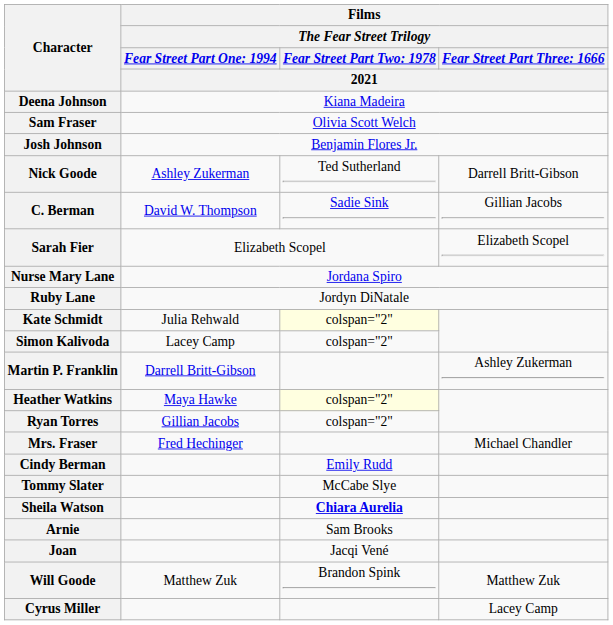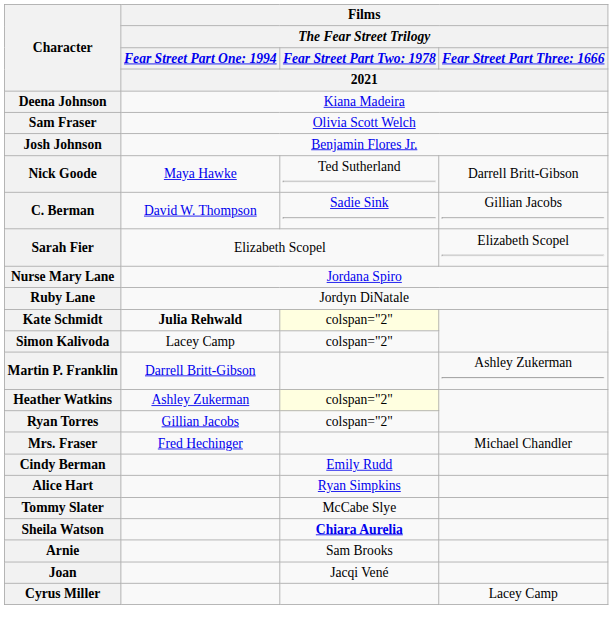(200, 173) Ashley Zukerman -> (200, 173) Maya Hawke
(200, 320) normal -> (200, 320) bold
(200, 400) Maya Hawke -> (200, 400) Ashley Zukerman
+ row: (63, 486)
- row: (63, 580)
